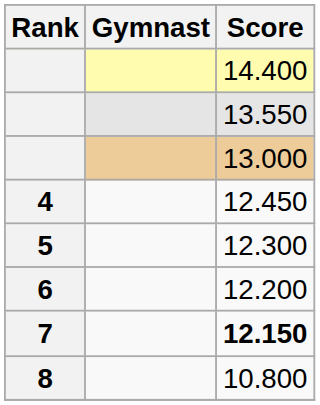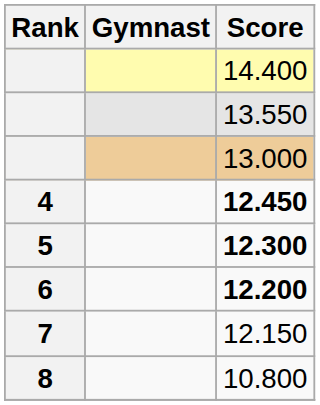(265, 202) normal -> (265, 202) bold
(265, 246) normal -> (265, 246) bold
(265, 290) normal -> (265, 290) bold
(265, 334) bold -> (265, 334) normal
